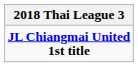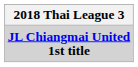(69, 43) no background -> (69, 43) lightgrey background
